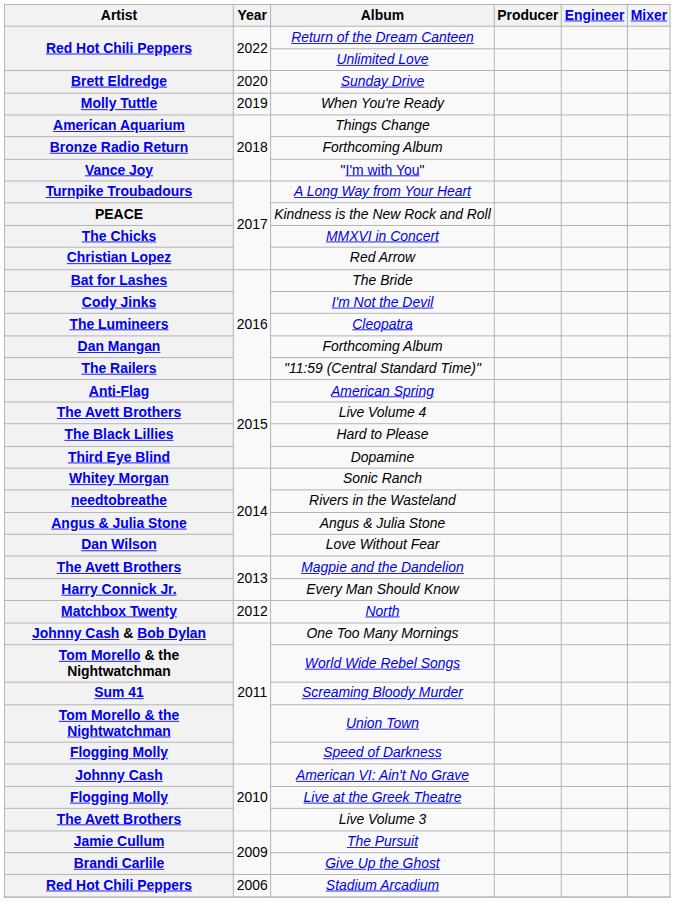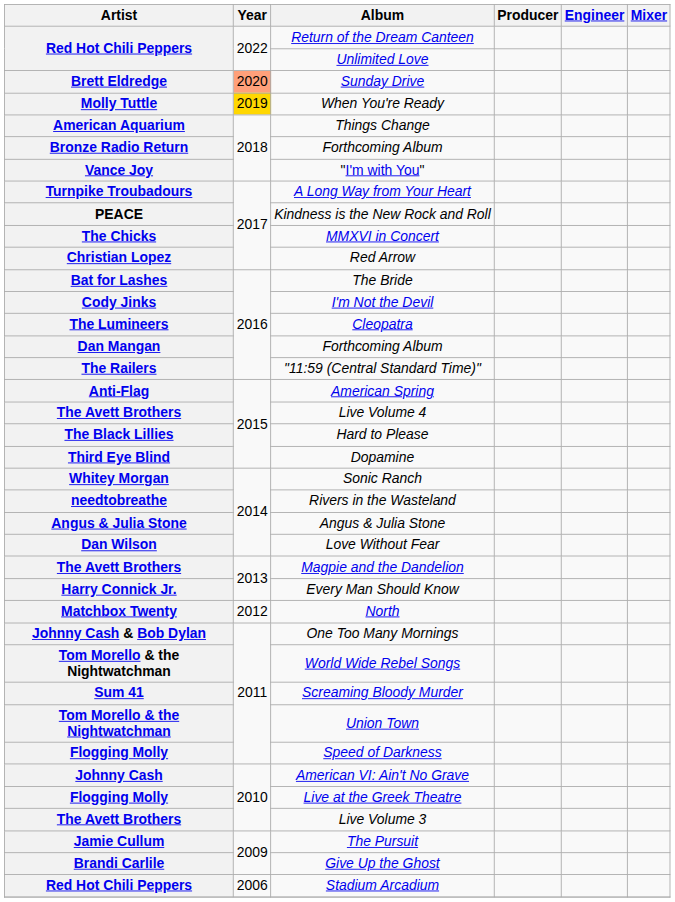(252, 81) no background -> (252, 81) lightsalmon background
(252, 103) no background -> (252, 103) gold background
